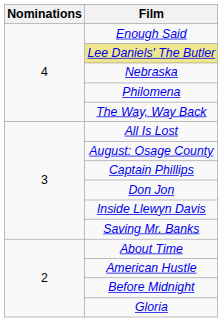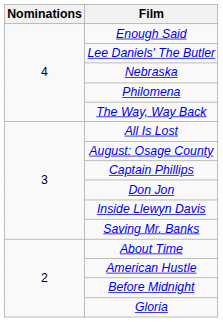(151, 53) khaki background -> (151, 53) no background
